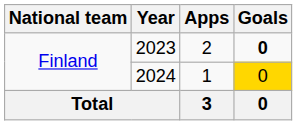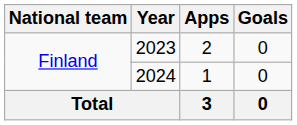(263, 47) bold -> (263, 47) normal
(263, 76) gold background -> (263, 76) no background
